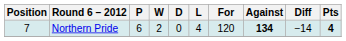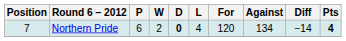(179, 28) normal -> (179, 28) bold
(264, 28) bold -> (264, 28) normal
